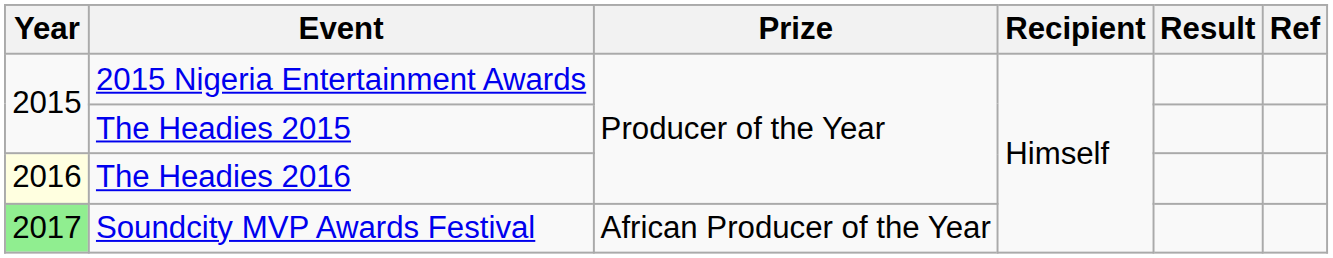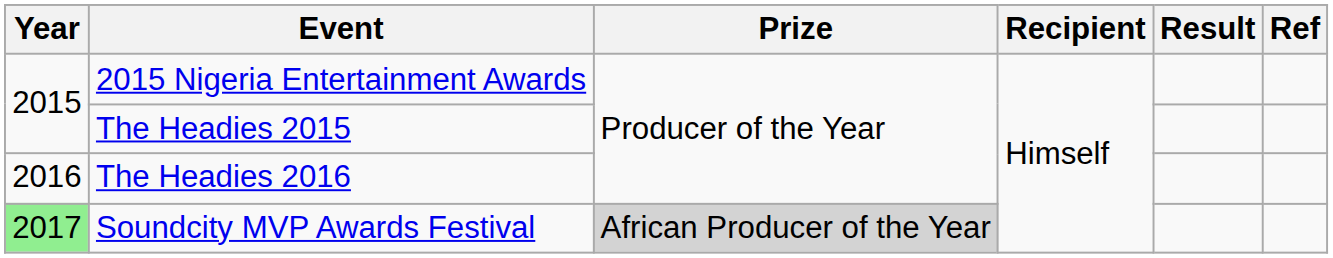(47, 177) lightyellow background -> (47, 177) no background
(796, 227) no background -> (796, 227) lightgrey background
